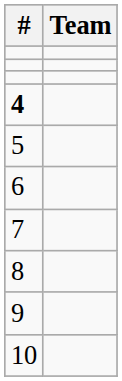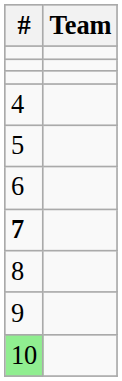(18, 103) bold -> (18, 103) normal
(18, 229) normal -> (18, 229) bold
(24, 355) no background -> (24, 355) lightgreen background
